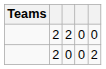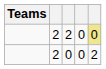(94, 34) no background -> (94, 34) khaki background
